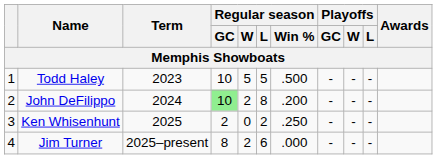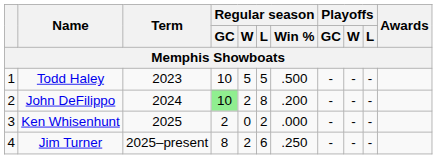(294, 121) .250 -> (294, 121) .000
(294, 143) .000 -> (294, 143) .250
